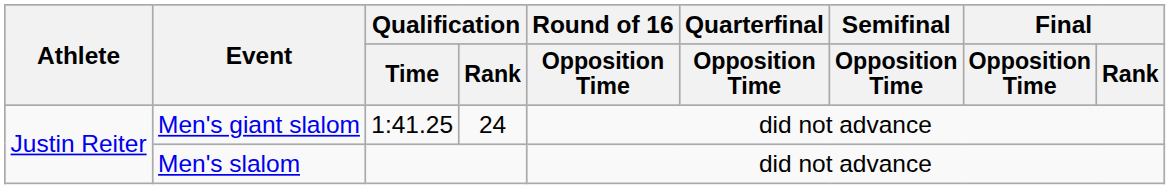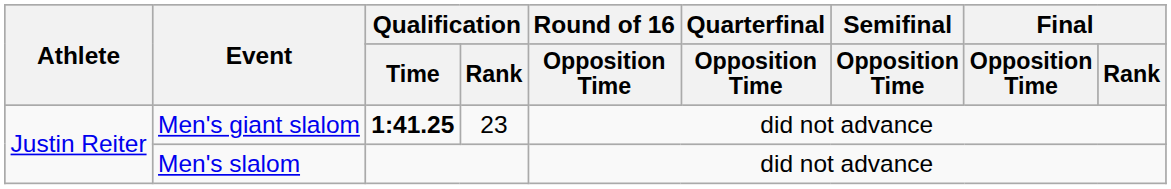(412, 125) normal -> (413, 125) bold
(493, 125) 24 -> (494, 125) 23
